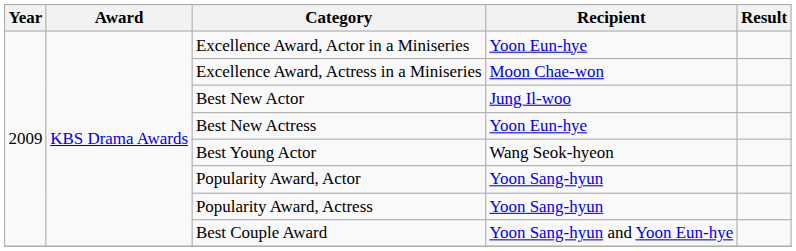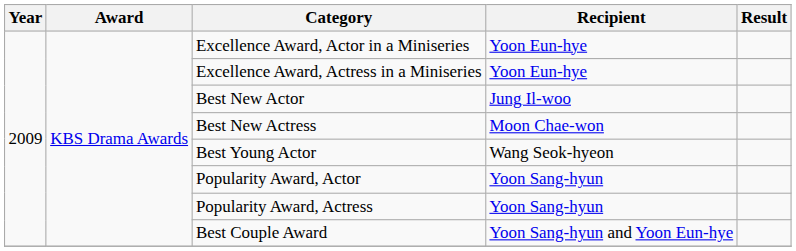(547, 71) Moon Chae-won -> (538, 71) Yoon Eun-hye
(538, 125) Yoon Eun-hye -> (547, 125) Moon Chae-won
